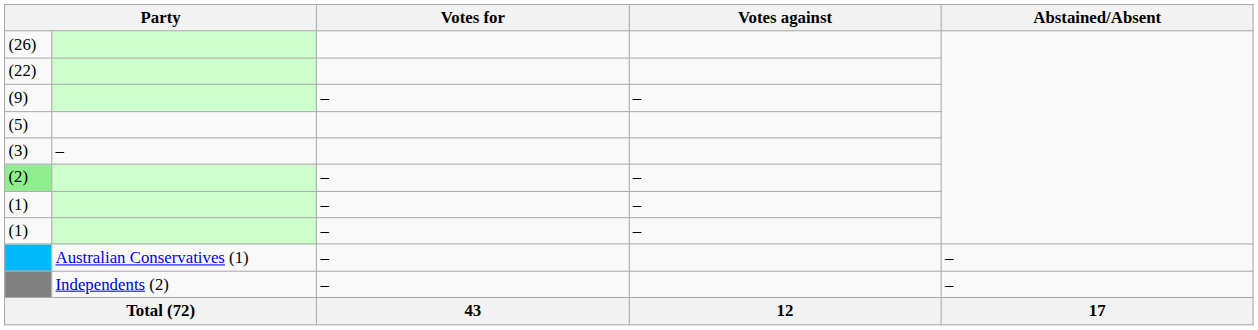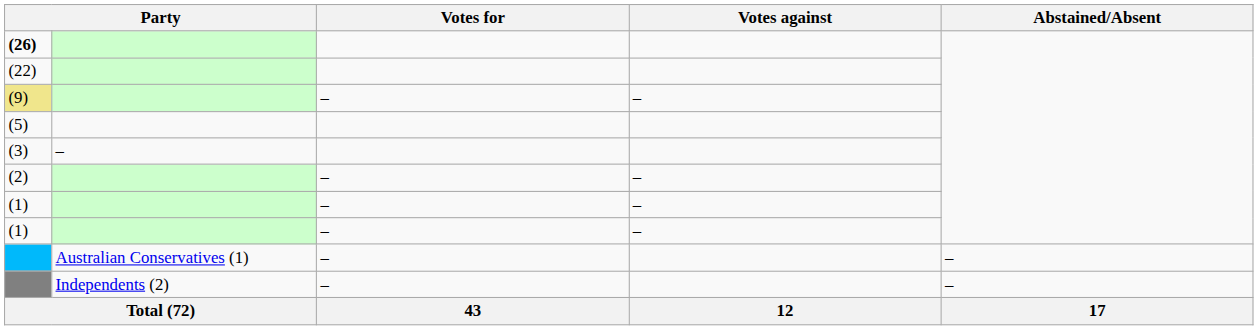(22, 44) normal -> (22, 44) bold
(18, 97) no background -> (18, 97) khaki background
(18, 177) lightgreen background -> (18, 177) no background
